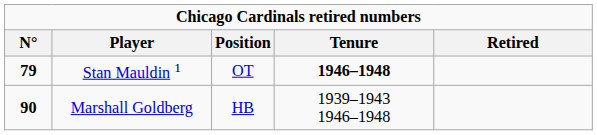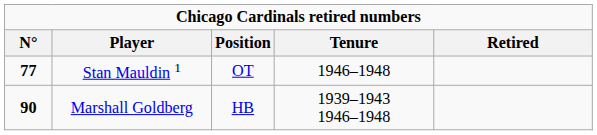(28, 70) 79 -> (28, 70) 77
(354, 70) bold -> (354, 70) normal
